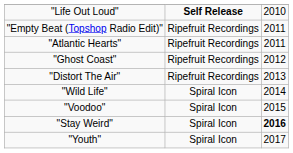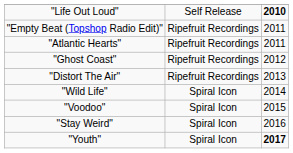(213, 12) bold -> (213, 12) normal
(275, 12) normal -> (275, 12) bold
(275, 124) bold -> (275, 124) normal
(275, 140) normal -> (275, 140) bold
